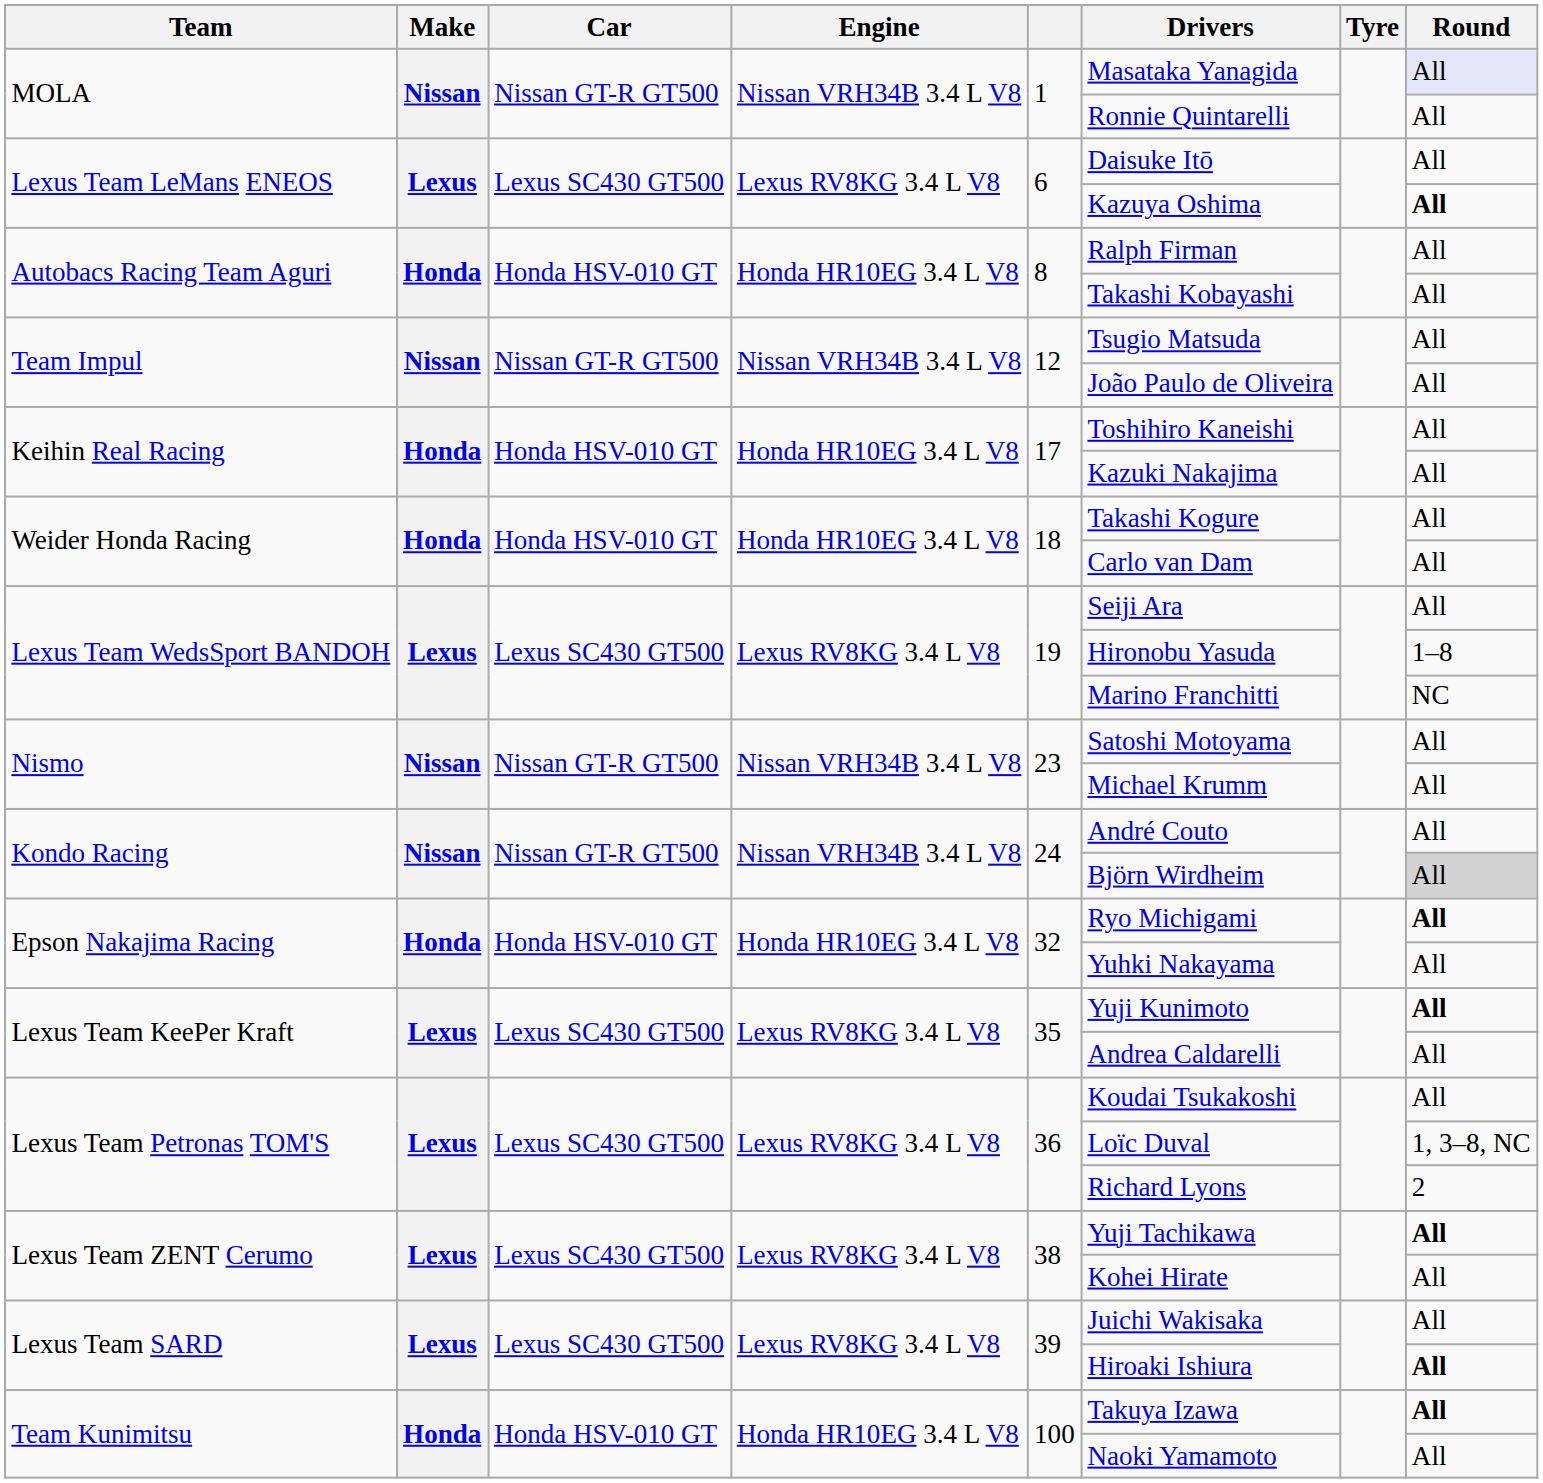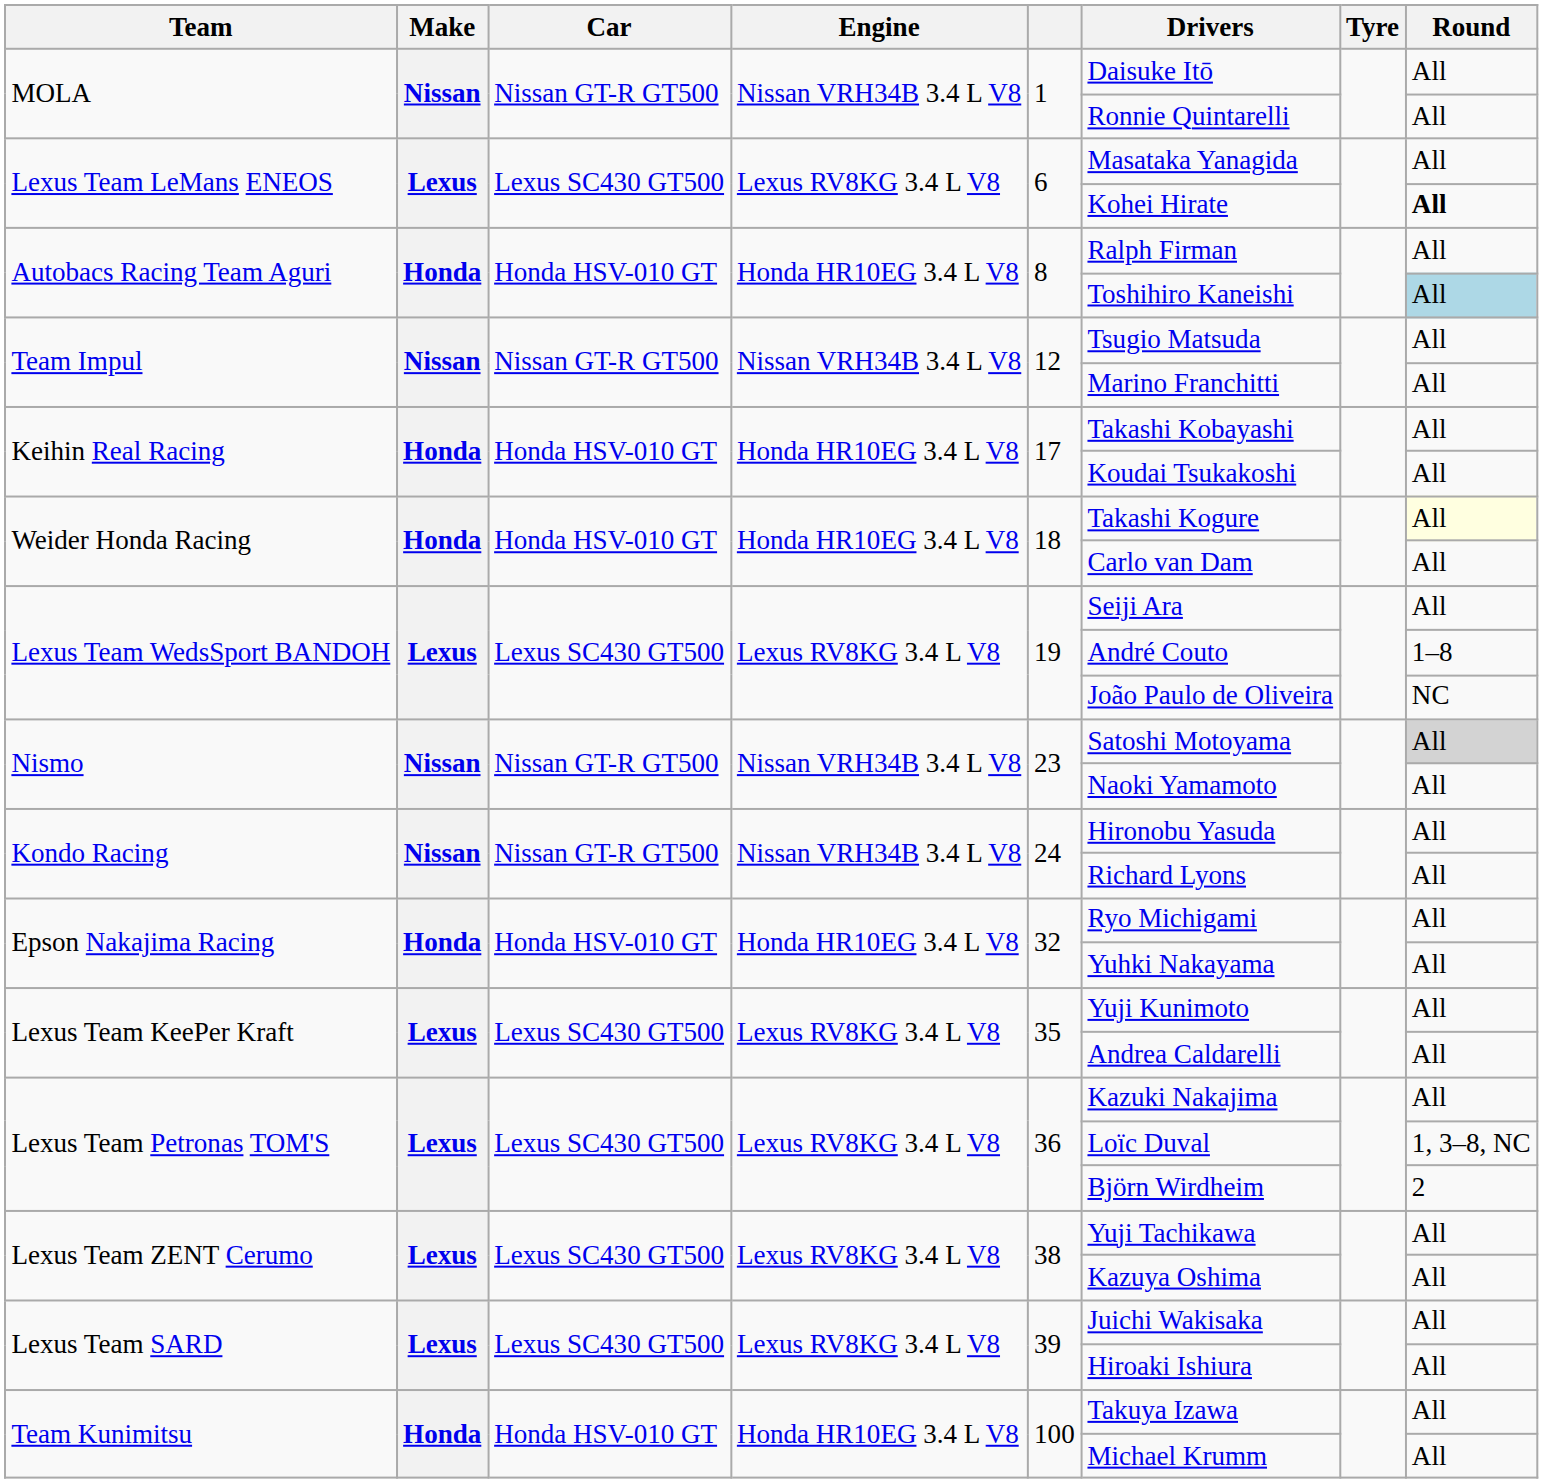(1193, 71) Masataka Yanagida -> (1150, 71) Daisuke Itō
(1429, 71) lavender background -> (1429, 71) no background
(1150, 160) Daisuke Itō -> (1193, 160) Masataka Yanagida
(1174, 205) Kazuya Oshima -> (1158, 205) Kohei Hirate
(1191, 294) Takashi Kobayashi -> (1191, 294) Toshihiro Kaneishi
(1429, 294) no background -> (1429, 294) lightblue background
(1210, 383) João Paulo de Oliveira -> (1183, 383) Marino Franchitti
(1191, 428) Toshihiro Kaneishi -> (1191, 428) Takashi Kobayashi
(1182, 472) Kazuki Nakajima -> (1192, 472) Koudai Tsukakoshi
(1429, 517) no background -> (1429, 517) lightyellow background
(1181, 651) Hironobu Yasuda -> (1158, 651) André Couto
(1183, 696) Marino Franchitti -> (1210, 696) João Paulo de Oliveira
(1429, 740) no background -> (1429, 740) lightgrey background
(1177, 785) Michael Krumm -> (1182, 785) Naoki Yamamoto
(1158, 830) André Couto -> (1181, 830) Hironobu Yasuda
(1176, 874) Björn Wirdheim -> (1167, 874) Richard Lyons
(1429, 874) lightgrey background -> (1429, 874) no background
(1429, 919) bold -> (1429, 919) normal
(1429, 1008) bold -> (1429, 1008) normal
(1192, 1098) Koudai Tsukakoshi -> (1182, 1098) Kazuki Nakajima
(1167, 1187) Richard Lyons -> (1176, 1187) Björn Wirdheim
(1429, 1231) bold -> (1429, 1231) normal
(1158, 1276) Kohei Hirate -> (1174, 1276) Kazuya Oshima
(1429, 1365) bold -> (1429, 1365) normal
(1429, 1410) bold -> (1429, 1410) normal
(1182, 1455) Naoki Yamamoto -> (1177, 1455) Michael Krumm
